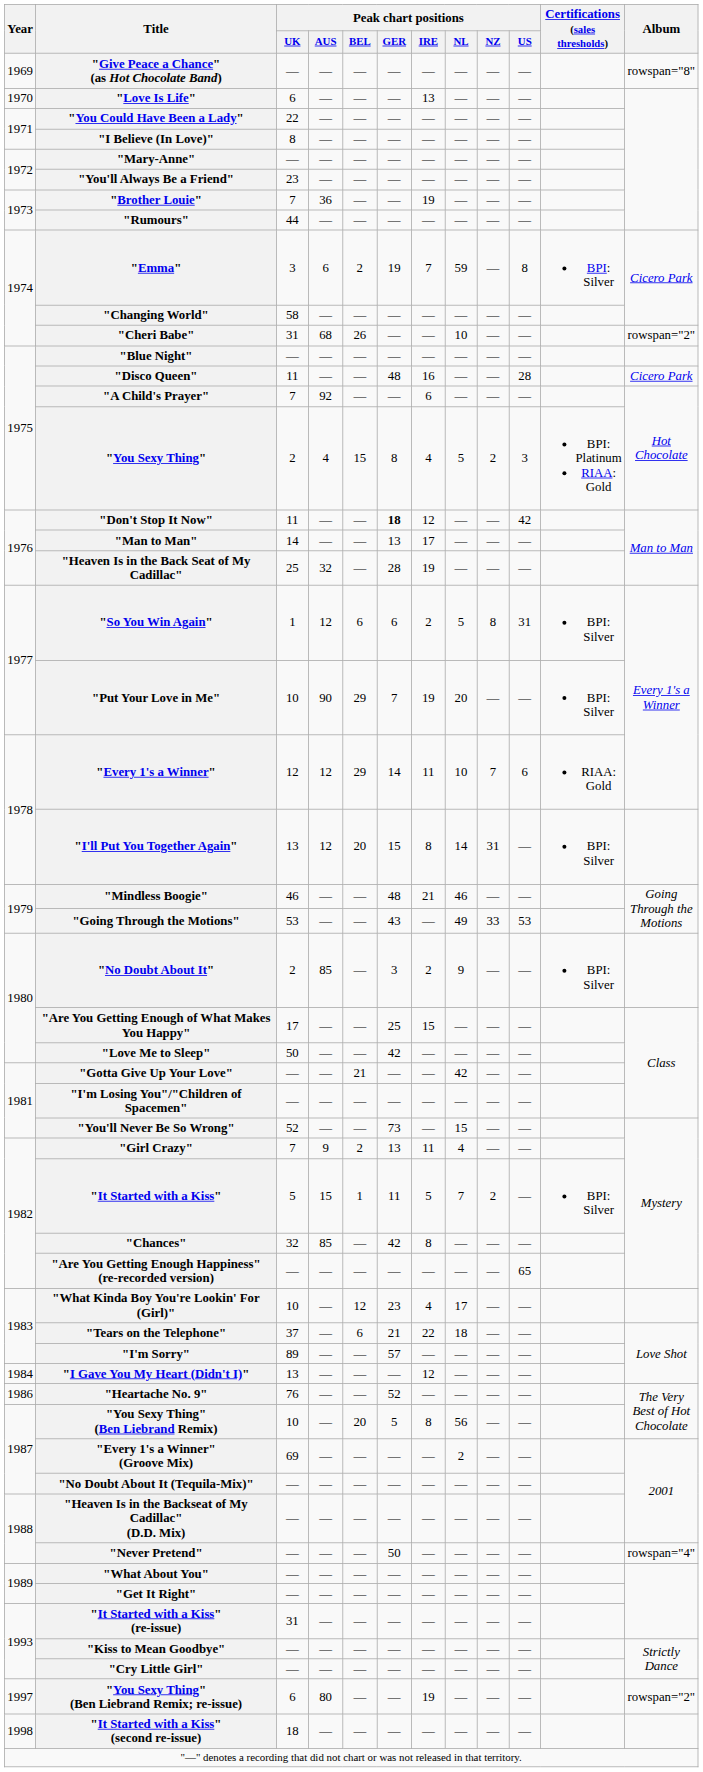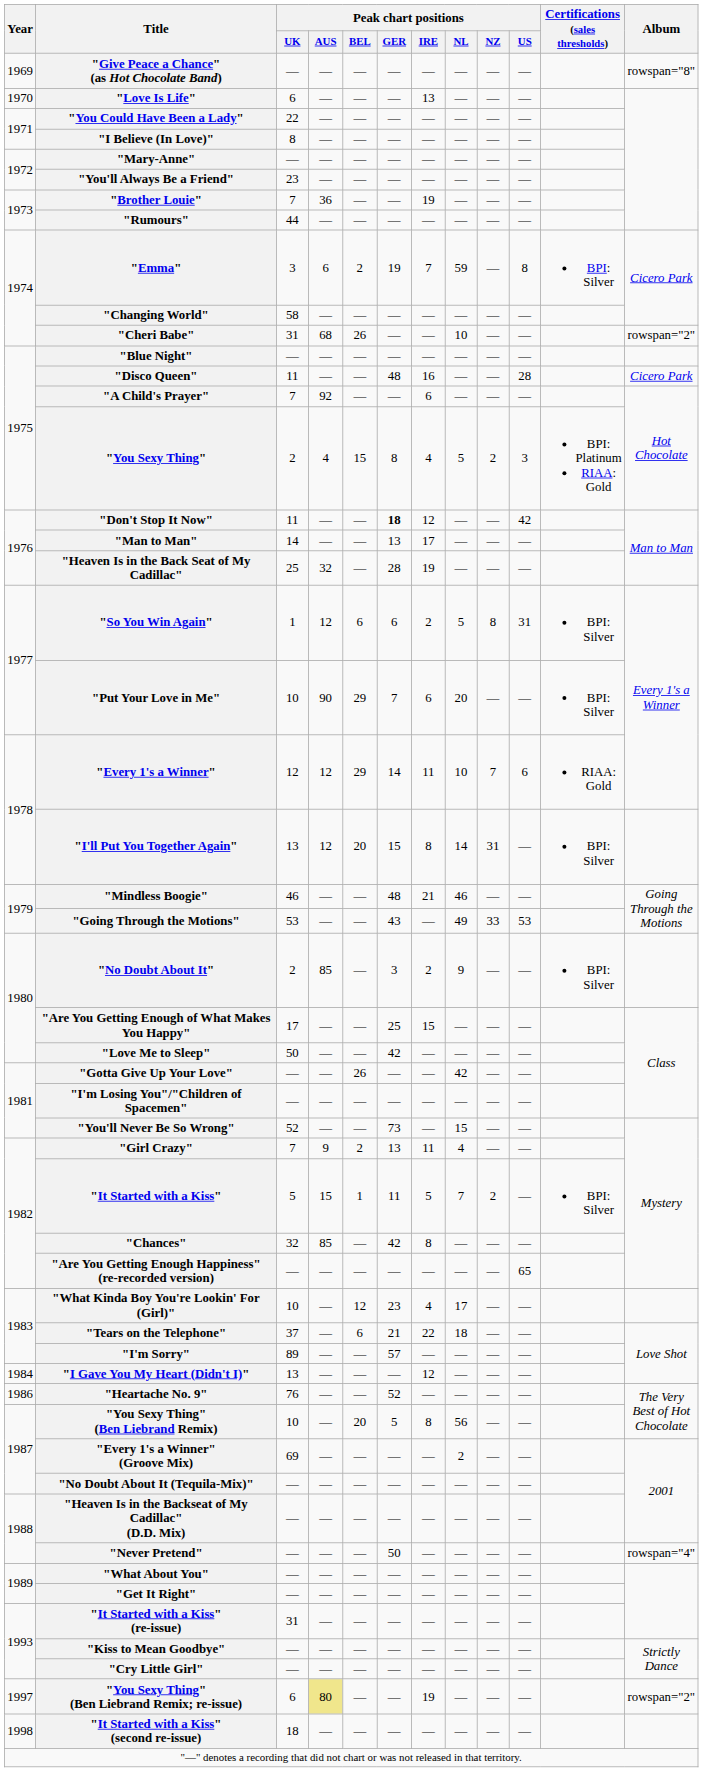(428, 697) 19 -> (428, 697) 6
(360, 1073) 21 -> (360, 1073) 26
(326, 1696) no background -> (326, 1696) khaki background
